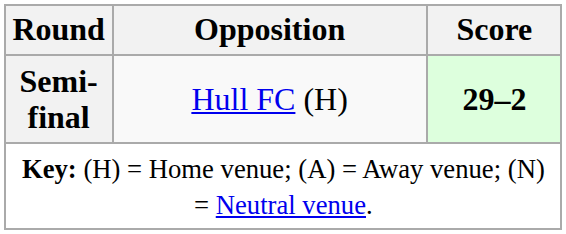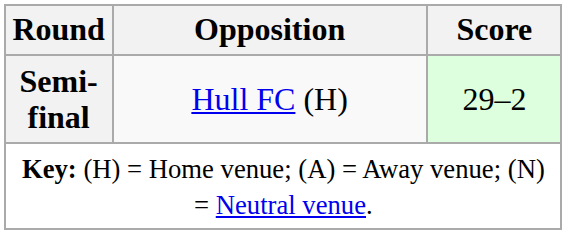(494, 98) bold -> (494, 98) normal
